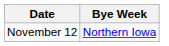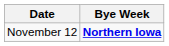(119, 32) normal -> (122, 32) bold
